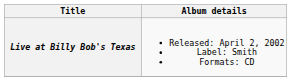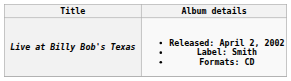(214, 52) normal -> (214, 52) bold
